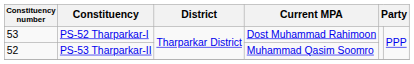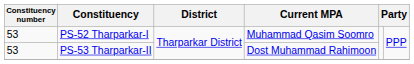(311, 34) Dost Muhammad Rahimoon -> (310, 34) Muhammad Qasim Soomro
(13, 51) 52 -> (13, 51) 53
(310, 51) Muhammad Qasim Soomro -> (311, 51) Dost Muhammad Rahimoon
